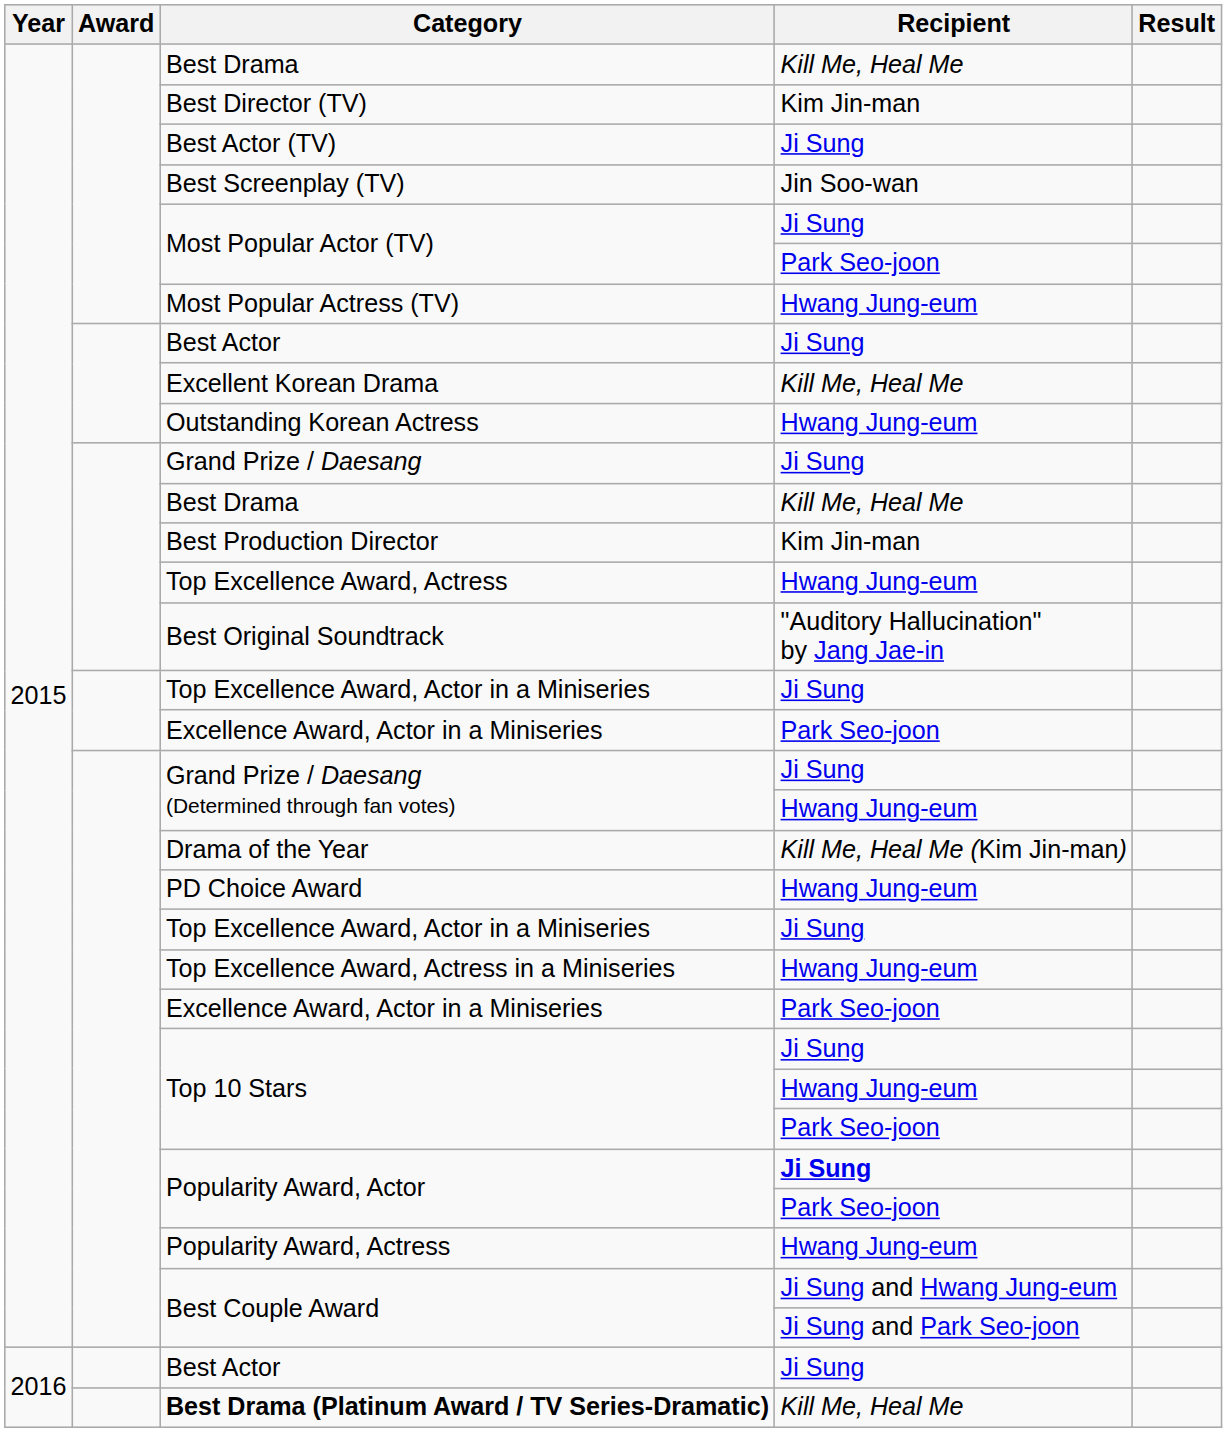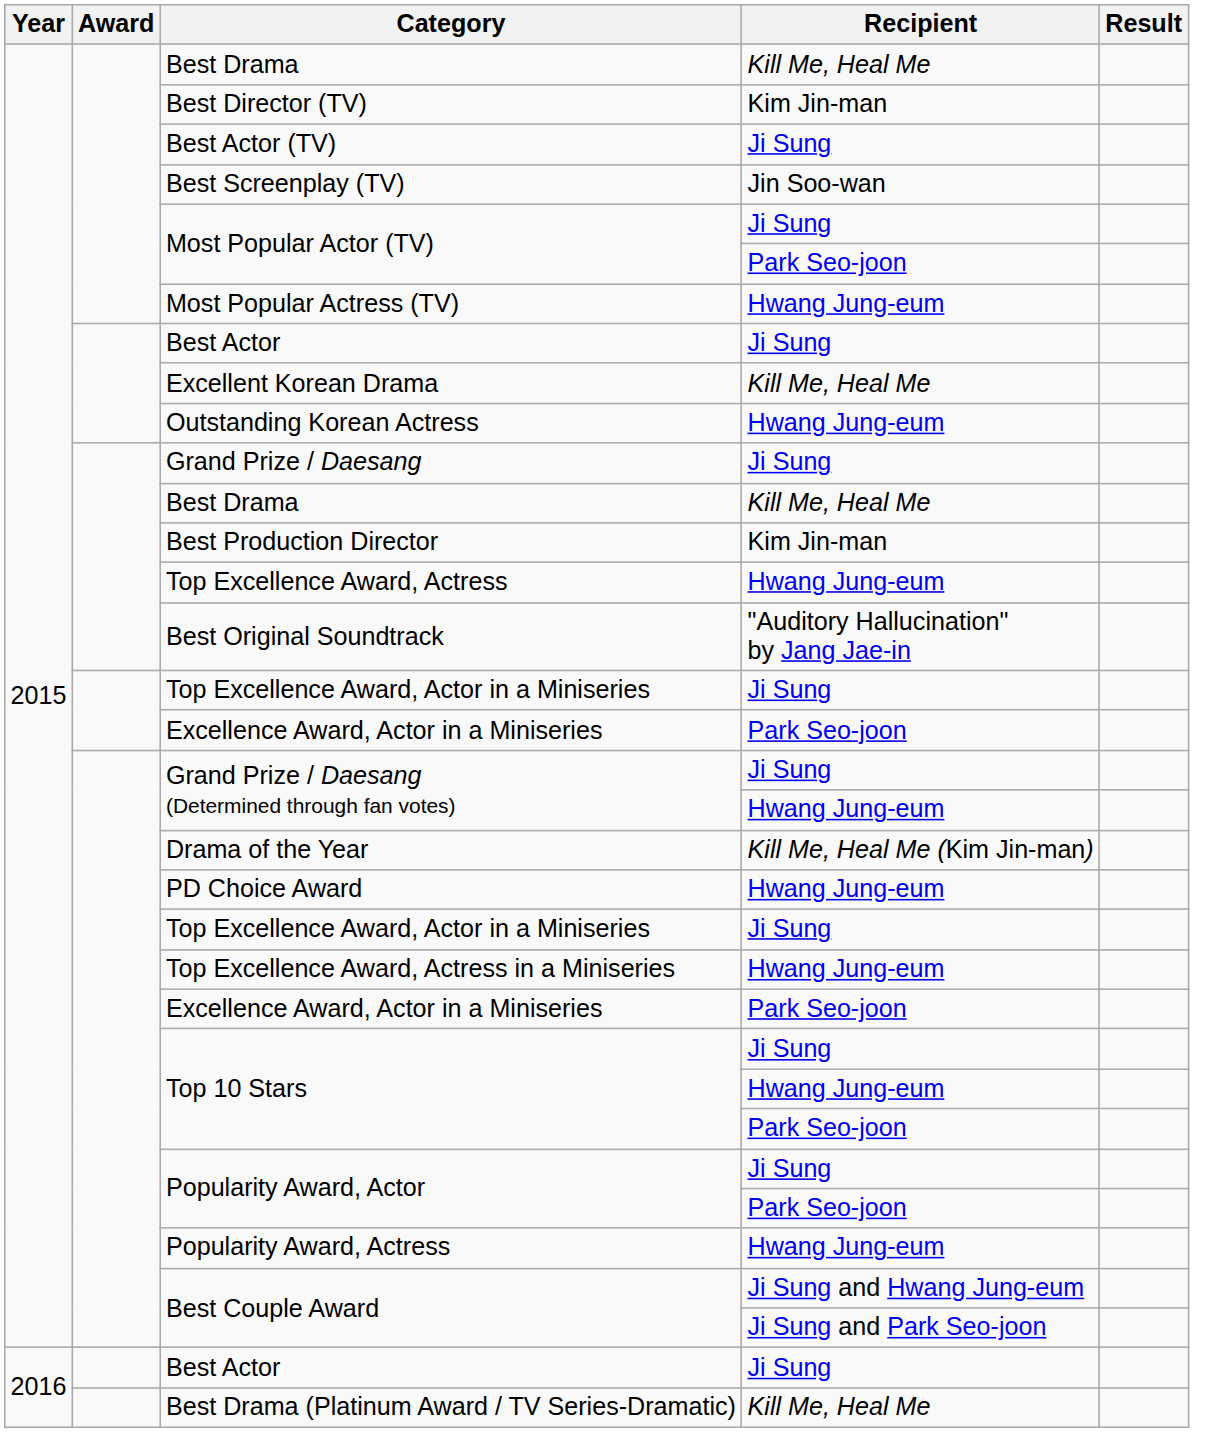(826, 1168) bold -> (789, 1168) normal
(467, 1407) bold -> (451, 1407) normal
